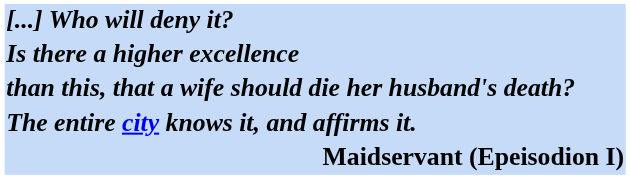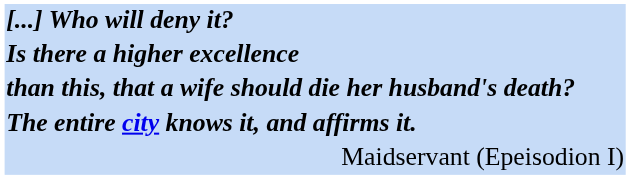(473, 157) bold -> (483, 157) normal
